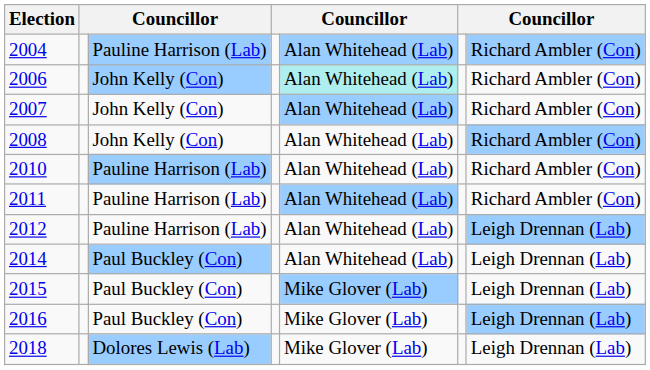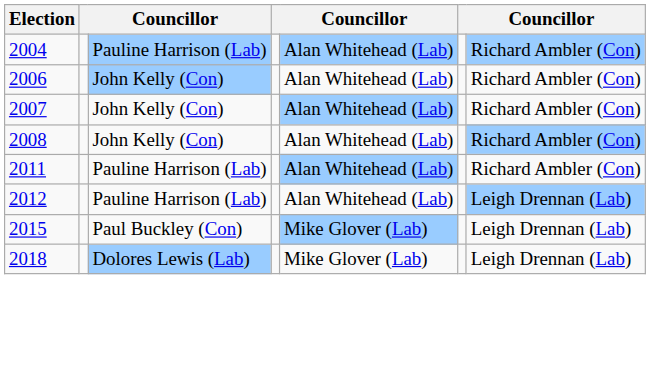(369, 79) paleturquoise background -> (369, 79) no background
- row: (28, 169)
- row: (28, 259)
- row: (28, 318)
